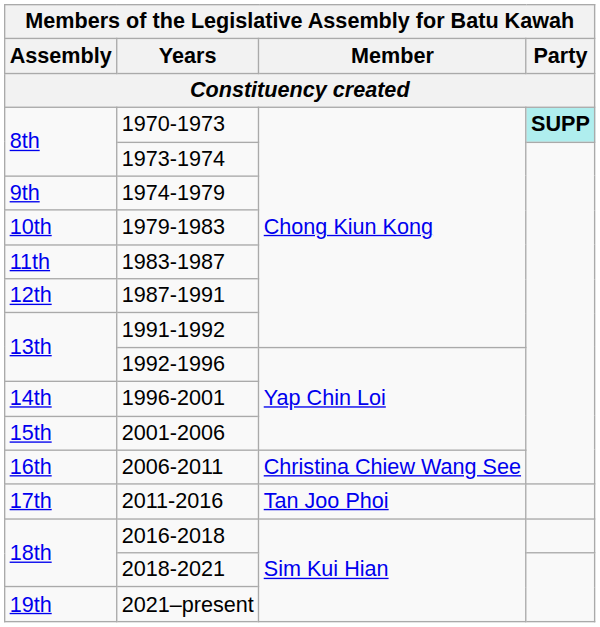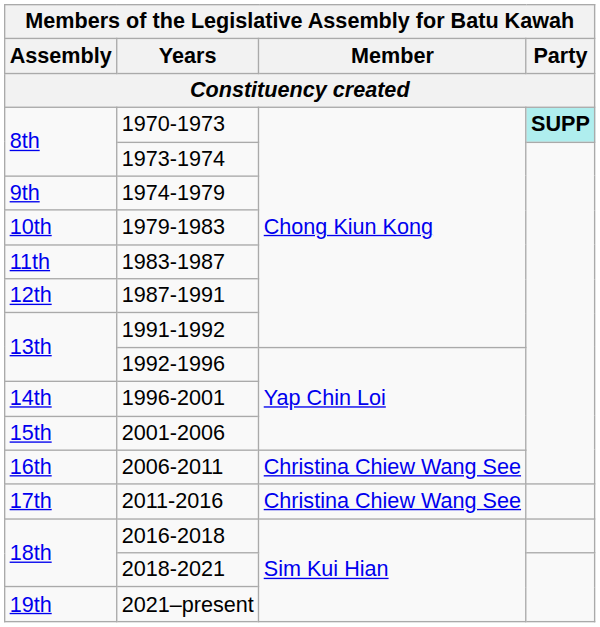(326, 501) Tan Joo Phoi -> (392, 501) Christina Chiew Wang See
